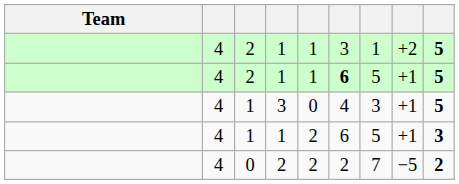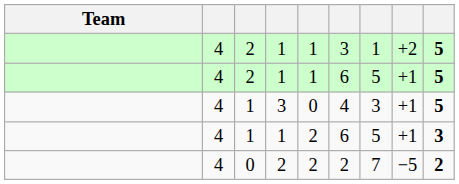(344, 77) bold -> (344, 77) normal
